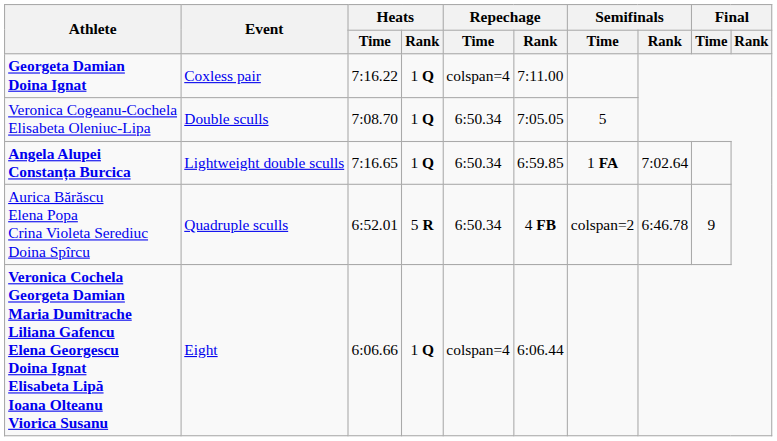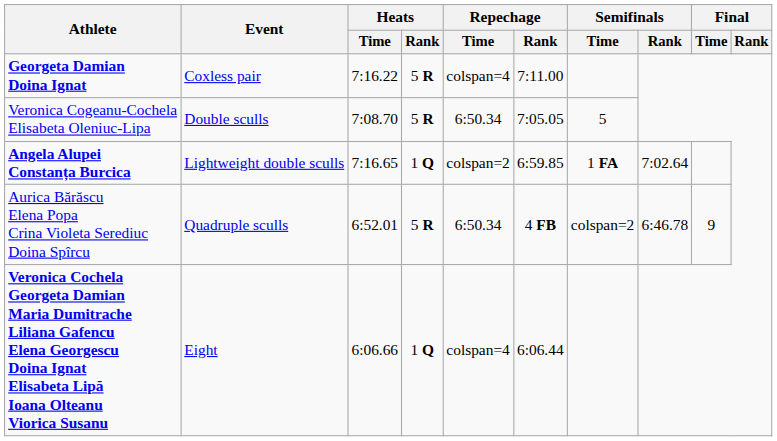(422, 76) 1 Q -> (422, 76) 5 R
(422, 119) 1 Q -> (422, 119) 5 R
(478, 163) 6:50.34 -> (478, 163) colspan=2
